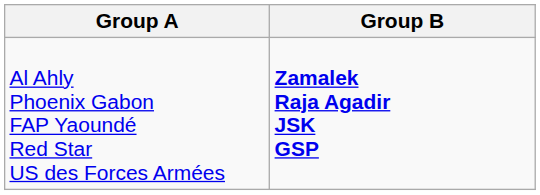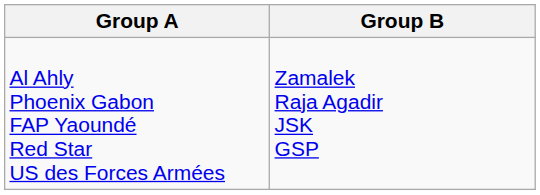(332, 113) bold -> (329, 113) normal
